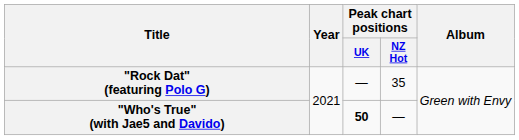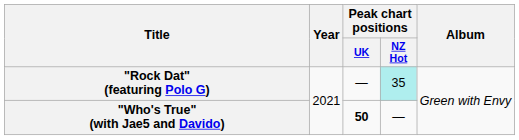(398, 83) no background -> (398, 83) paleturquoise background
